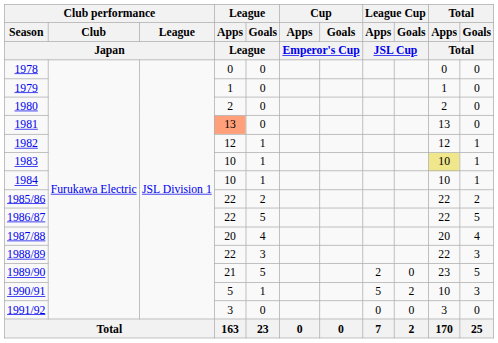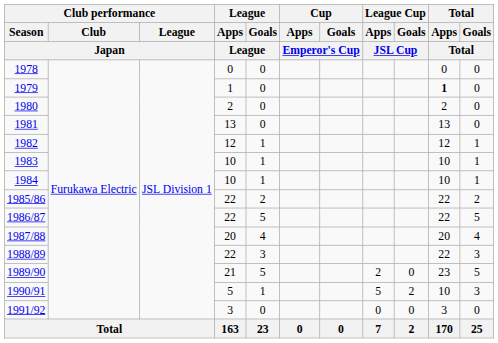(444, 87) normal -> (444, 87) bold
(230, 124) lightsalmon background -> (230, 124) no background
(444, 161) khaki background -> (444, 161) no background
